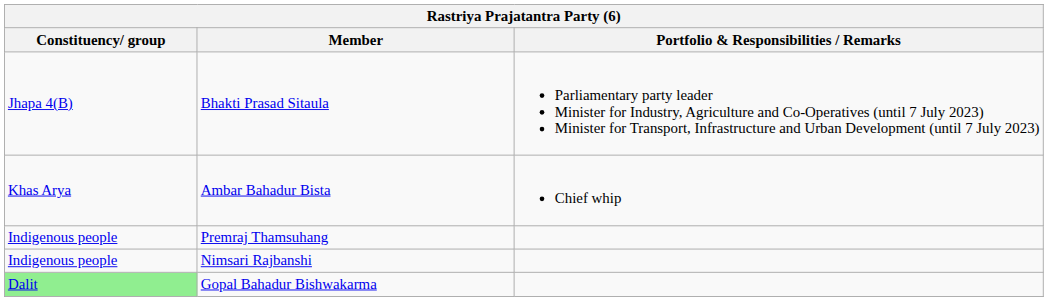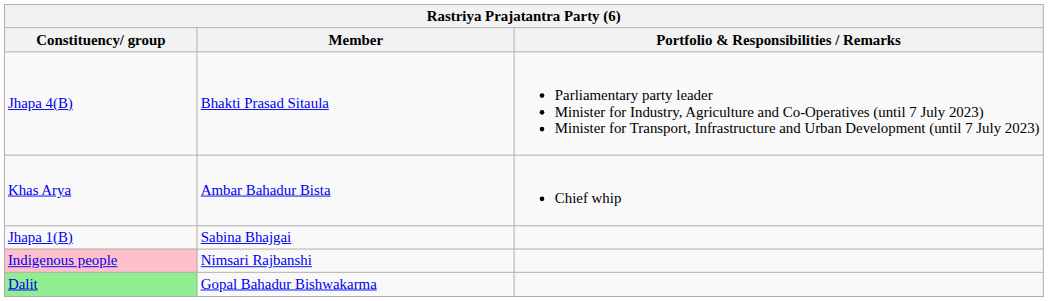+ row: (246, 237)
- row: (264, 237)
(63, 260) no background -> (63, 260) pink background
